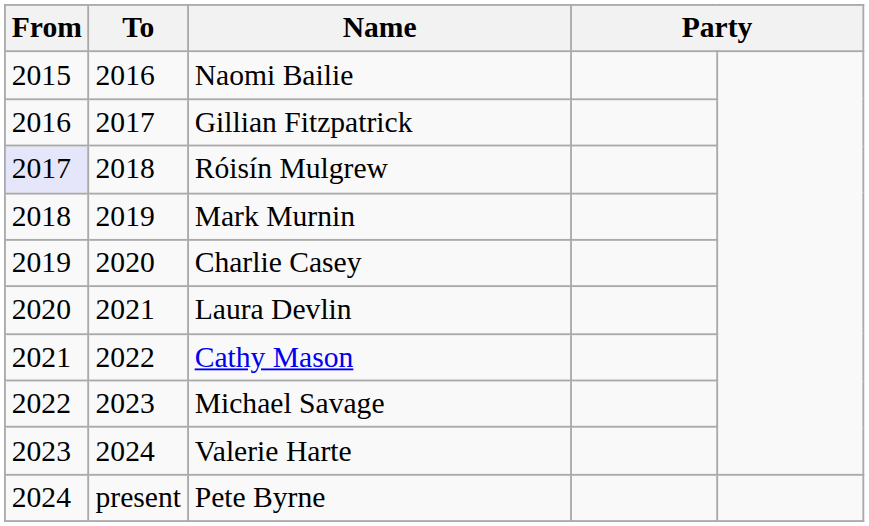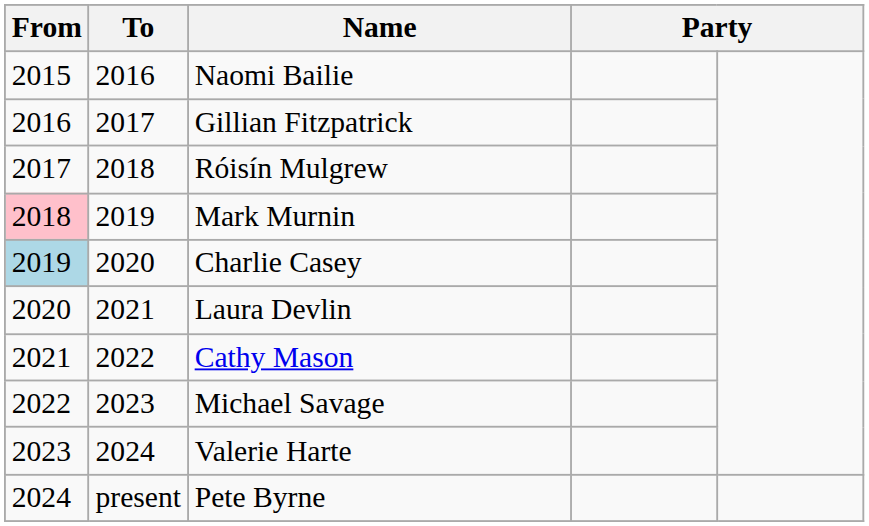(41, 168) lavender background -> (41, 168) no background
(41, 215) no background -> (41, 215) pink background
(41, 262) no background -> (41, 262) lightblue background
